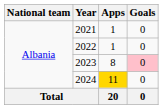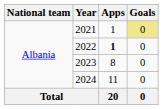(143, 29) no background -> (143, 29) khaki background
(113, 46) normal -> (113, 46) bold
(143, 63) pink background -> (143, 63) no background
(113, 79) gold background -> (113, 79) no background
